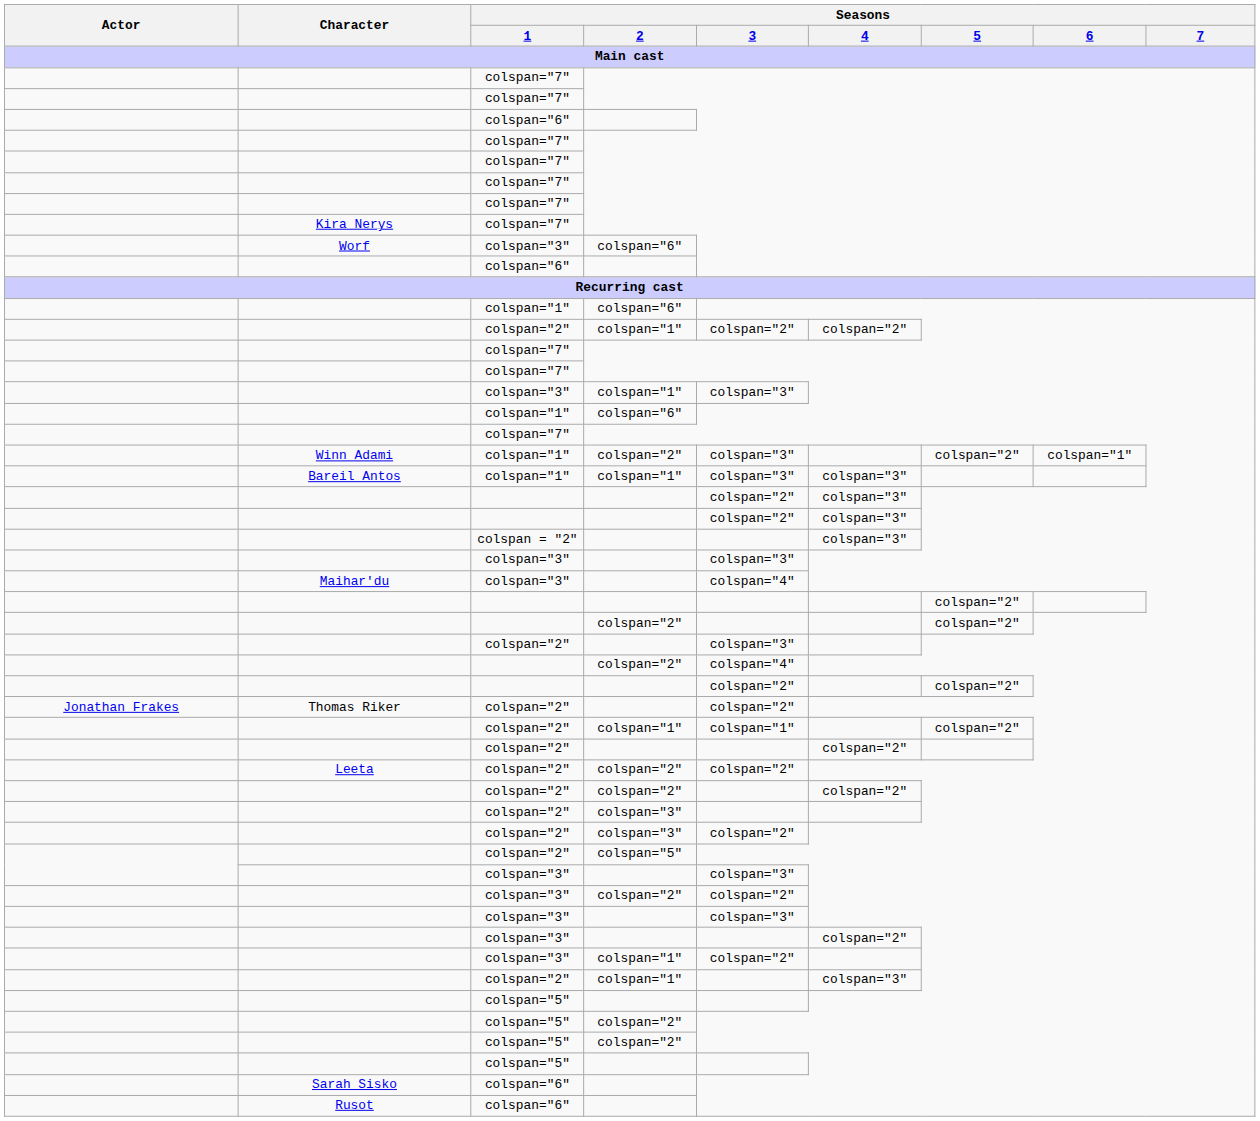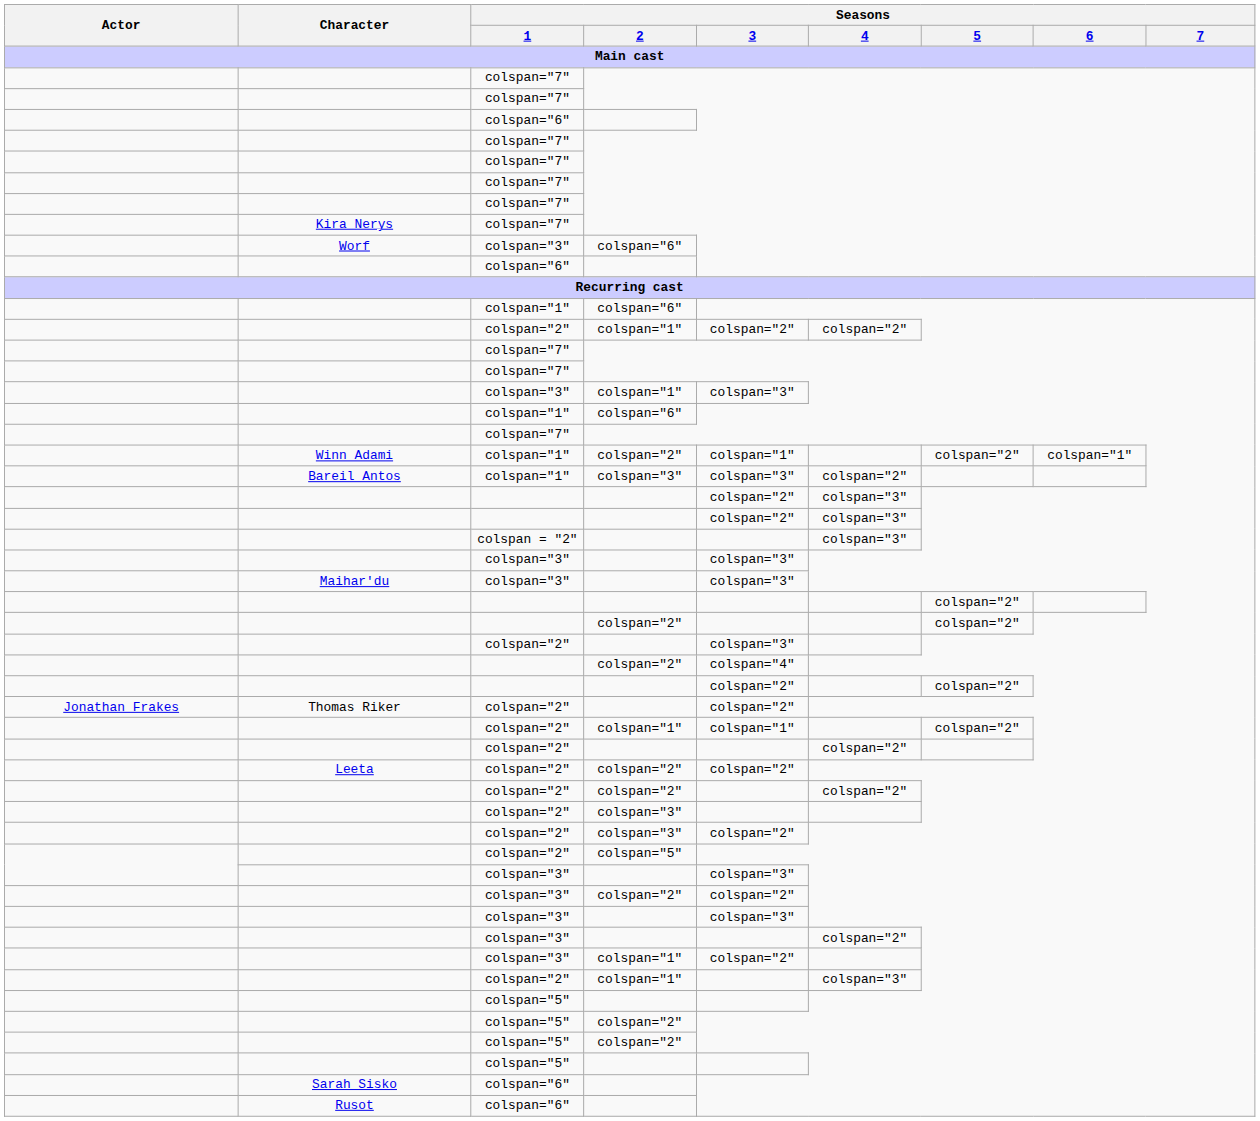(752, 455) colspan="3" -> (752, 455) colspan="1"
(640, 476) colspan="1" -> (640, 476) colspan="3"
(865, 476) colspan="3" -> (865, 476) colspan="2"
(752, 581) colspan="4" -> (752, 581) colspan="3"
